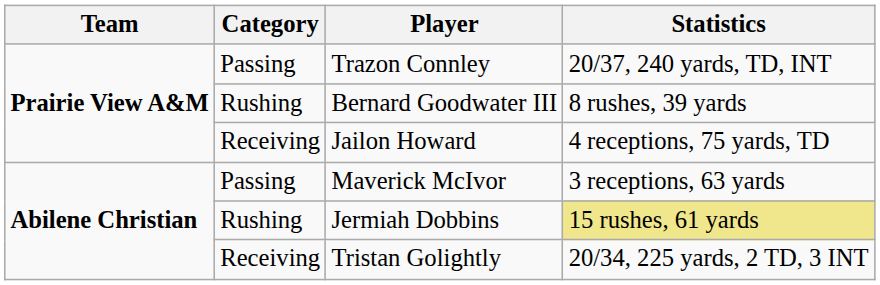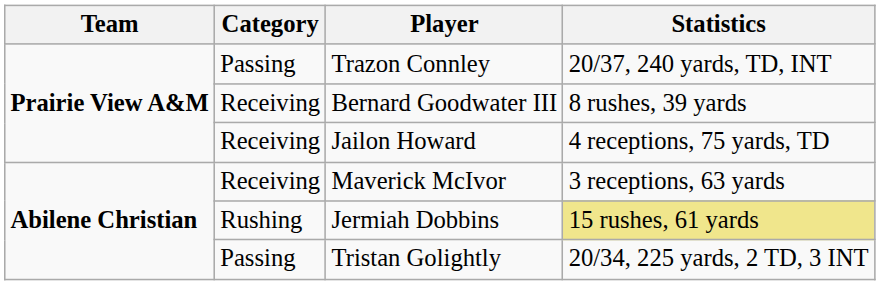(261, 102) Rushing -> (270, 102) Receiving
(258, 180) Passing -> (270, 180) Receiving
(270, 259) Receiving -> (258, 259) Passing
